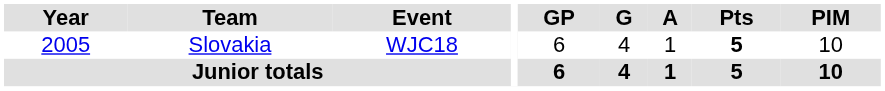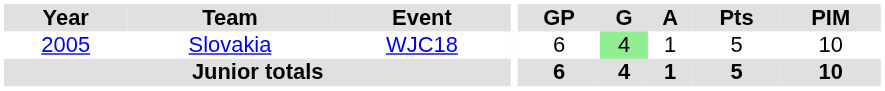(624, 44) no background -> (624, 44) lightgreen background
(737, 44) bold -> (737, 44) normal
